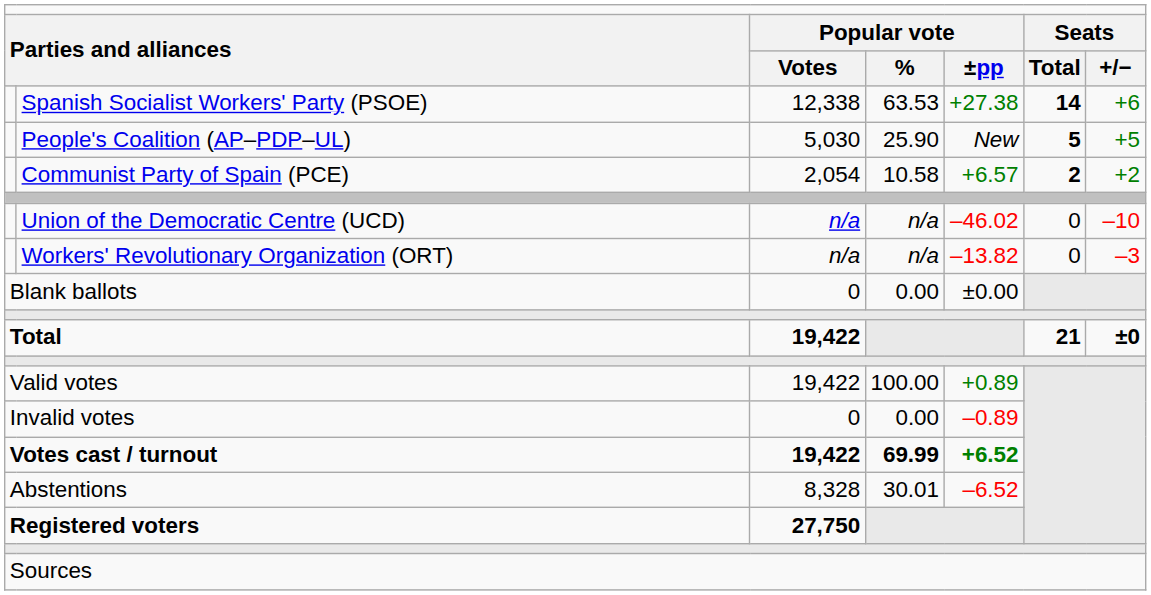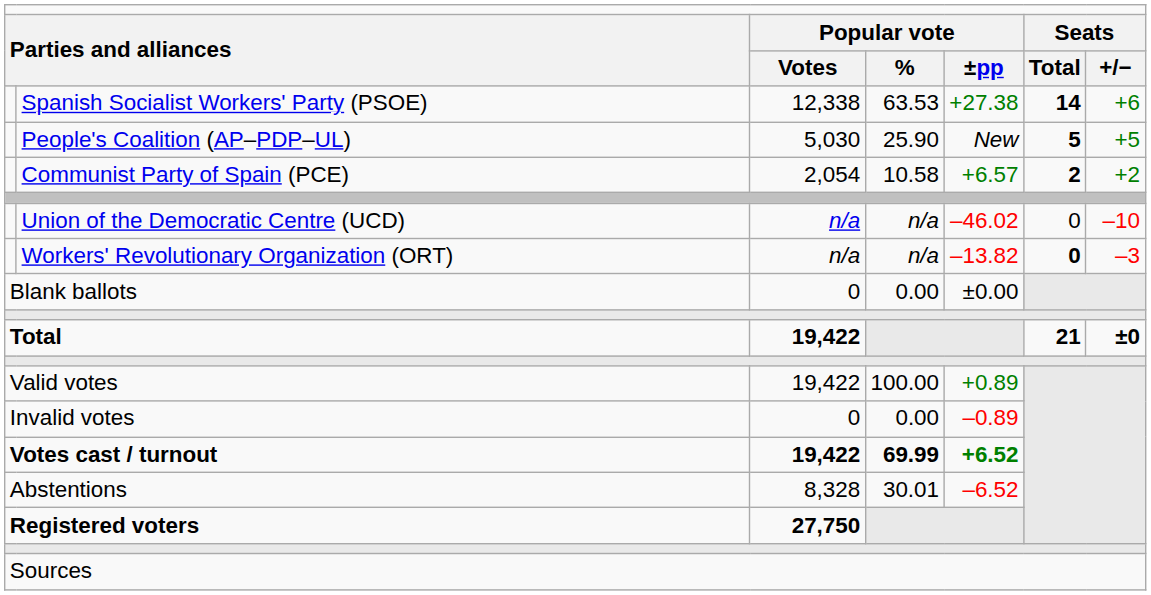(1074, 256) normal -> (1074, 256) bold
